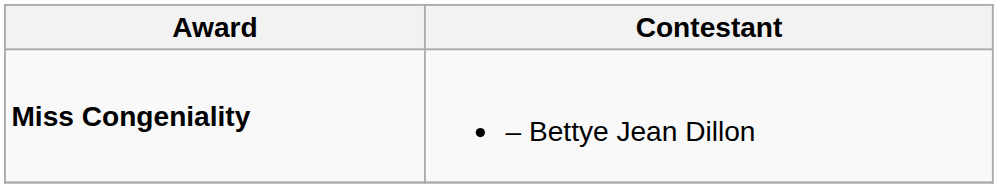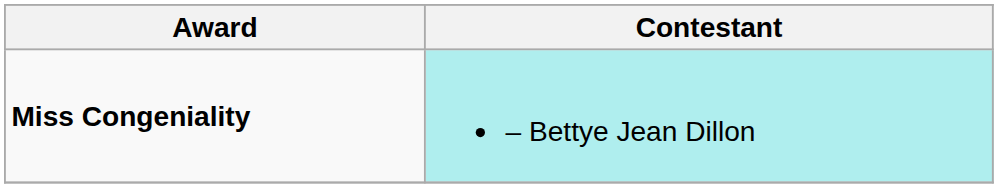(709, 131) no background -> (709, 131) paleturquoise background
